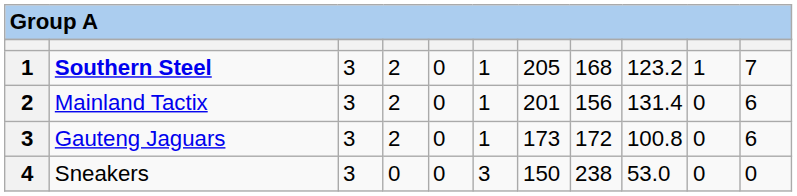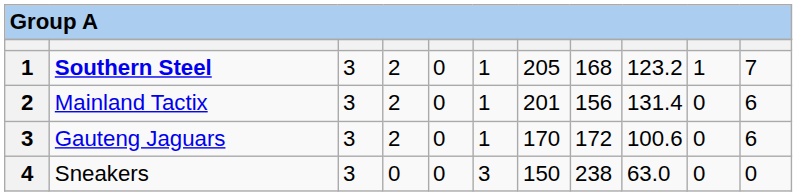(542, 138) 173 -> (542, 138) 170
(655, 138) 100.8 -> (655, 138) 100.6
(649, 173) 53.0 -> (649, 173) 63.0
